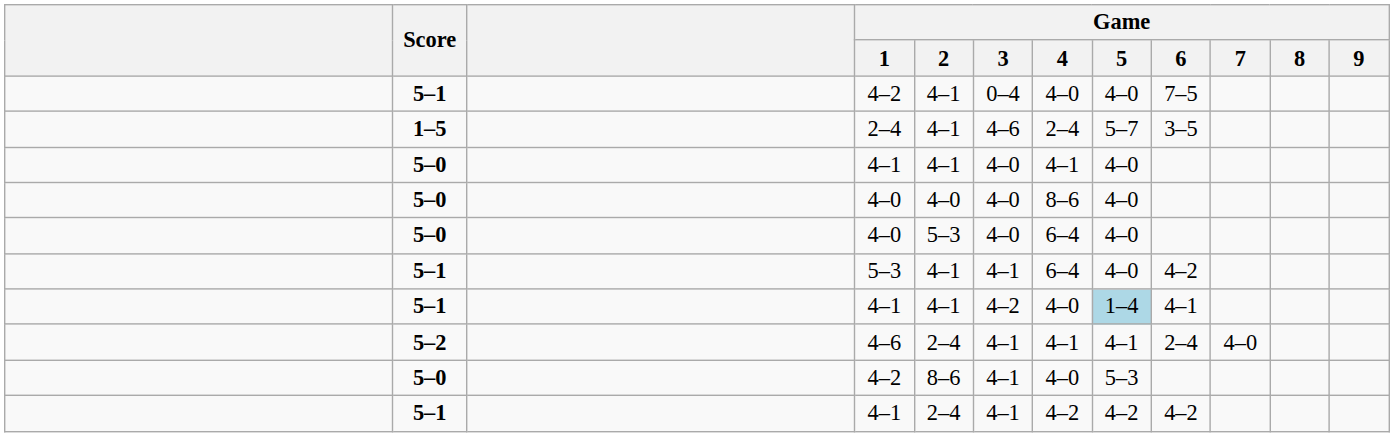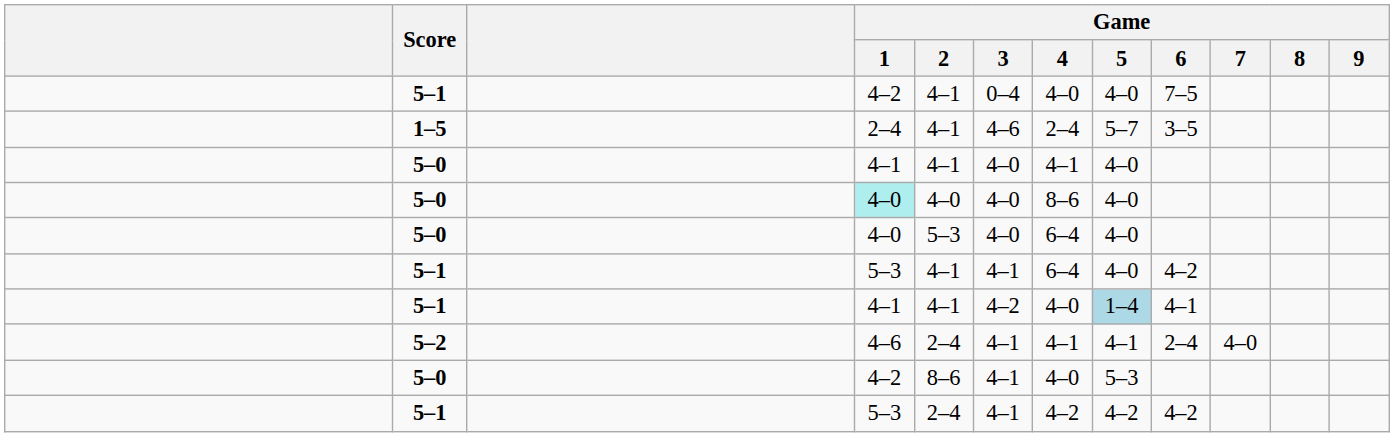(884, 199) no background -> (884, 199) paleturquoise background
(884, 413) 4–1 -> (884, 413) 5–3
